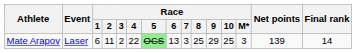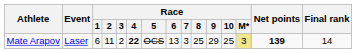(134, 41) normal -> (134, 41) bold
(154, 41) lightgreen background -> (154, 41) no background
(244, 41) no background -> (244, 41) khaki background
(277, 41) normal -> (277, 41) bold
